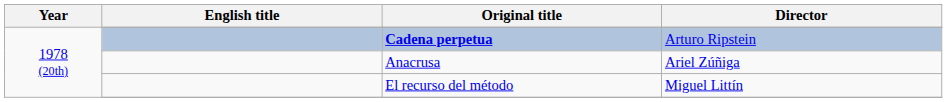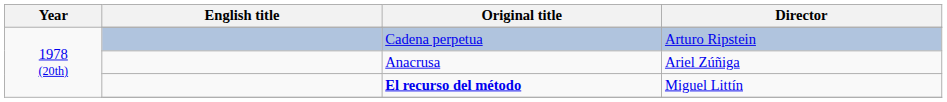(439, 39) bold -> (434, 39) normal
(449, 85) normal -> (453, 85) bold
